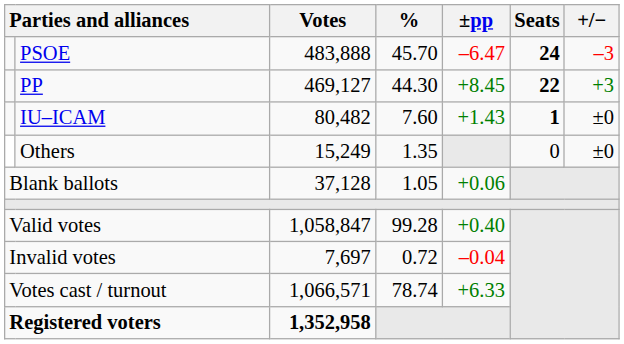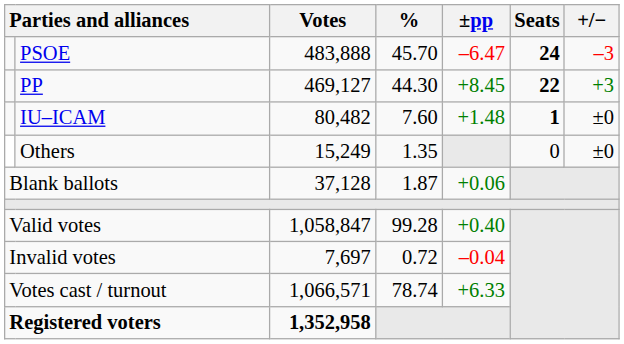(481, 118) +1.43 -> (481, 118) +1.48
(420, 183) 1.05 -> (420, 183) 1.87
